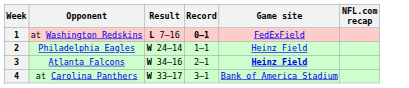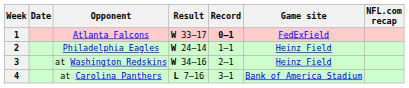+ column: (41, 16)
(87, 35) at Washington Redskins -> (111, 35) Atlanta Falcons
(164, 35) L 7–16 -> (189, 35) W 33–17
(87, 62) Atlanta Falcons -> (111, 62) at Washington Redskins
(279, 62) bold -> (304, 62) normal
(164, 76) W 33–17 -> (189, 76) L 7–16
